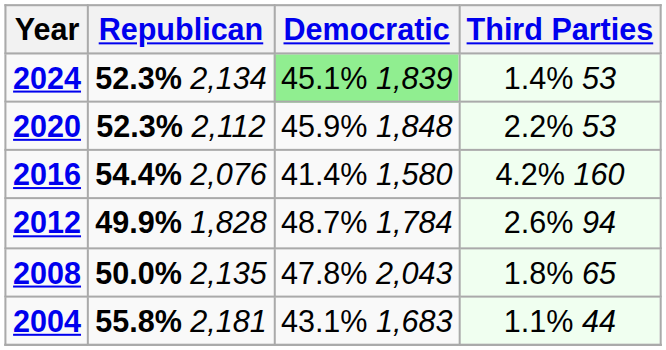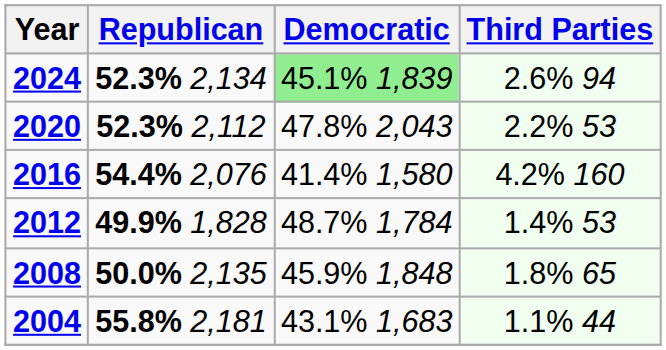(560, 78) 1.4% 53 -> (560, 78) 2.6% 94
(367, 126) 45.9% 1,848 -> (367, 126) 47.8% 2,043
(560, 223) 2.6% 94 -> (560, 223) 1.4% 53
(367, 272) 47.8% 2,043 -> (367, 272) 45.9% 1,848
